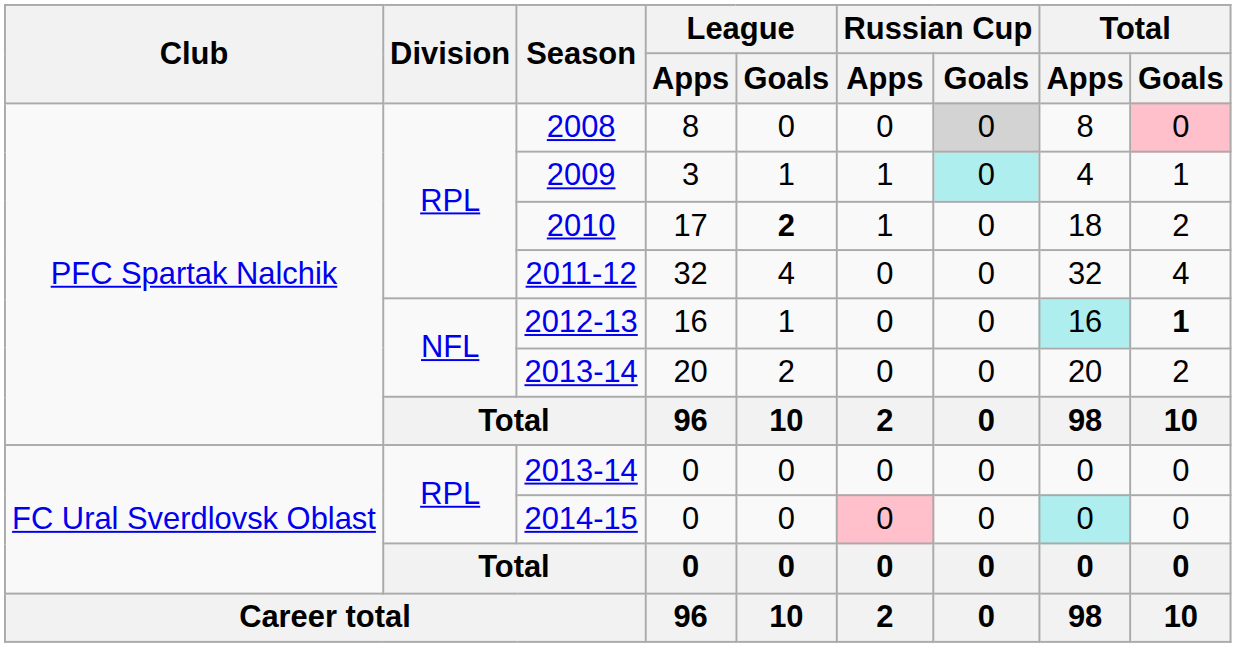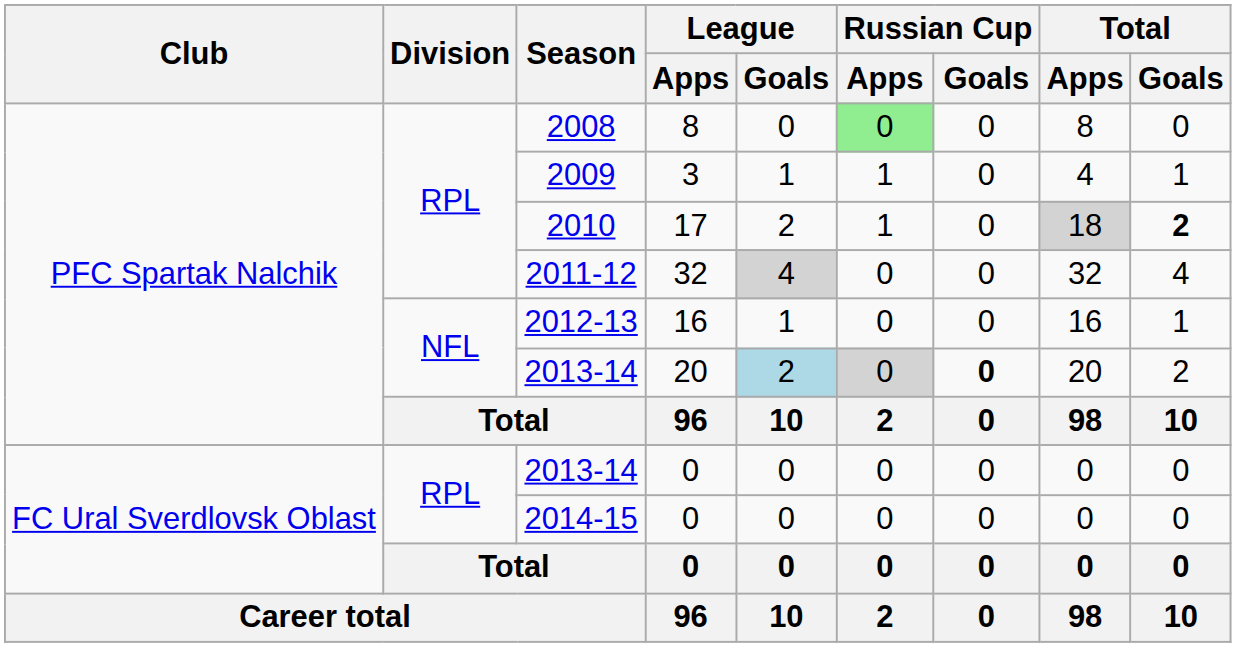(885, 126) no background -> (885, 126) lightgreen background
(986, 126) lightgrey background -> (986, 126) no background
(1181, 126) pink background -> (1181, 126) no background
(986, 175) paleturquoise background -> (986, 175) no background
(786, 224) bold -> (786, 224) normal
(1085, 224) no background -> (1085, 224) lightgrey background
(1181, 224) normal -> (1181, 224) bold
(786, 273) no background -> (786, 273) lightgrey background
(1085, 322) paleturquoise background -> (1085, 322) no background
(1181, 322) bold -> (1181, 322) normal
(786, 371) no background -> (786, 371) lightblue background
(885, 371) no background -> (885, 371) lightgrey background
(986, 371) normal -> (986, 371) bold
(885, 518) pink background -> (885, 518) no background
(1085, 518) paleturquoise background -> (1085, 518) no background
